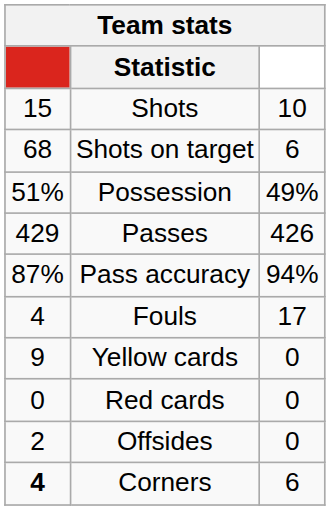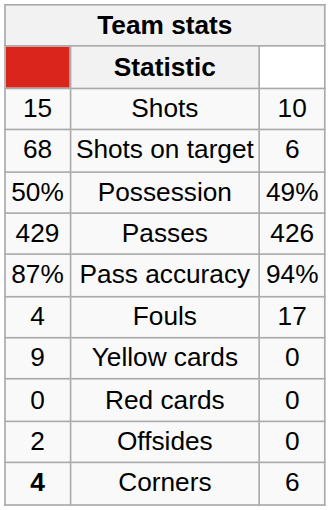(38, 191) 51% -> (38, 191) 50%
